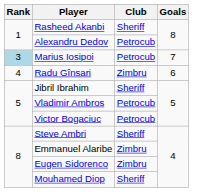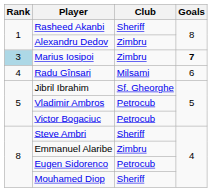(136, 42) Petrocub -> (132, 42) Zimbru
(136, 57) Petrocub -> (132, 57) Zimbru
(173, 57) normal -> (192, 57) bold
(132, 73) Zimbru -> (133, 73) Milsami
(131, 88) Sheriff -> (145, 88) Sf. Gheorghe
(132, 164) Zimbru -> (136, 164) Petrocub
